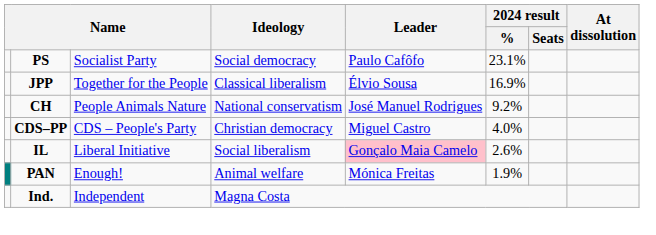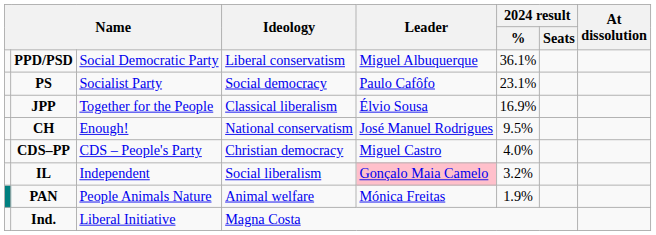+ row: (44, 60)
(140, 106) People Animals Nature -> (104, 128) Enough!
(507, 106) 9.2% -> (518, 128) 9.5%
(122, 151) Liberal Initiative -> (115, 173) Independent
(507, 151) 2.6% -> (518, 173) 3.2%
(98, 173) Enough! -> (145, 196) People Animals Nature
(109, 196) Independent -> (127, 219) Liberal Initiative
